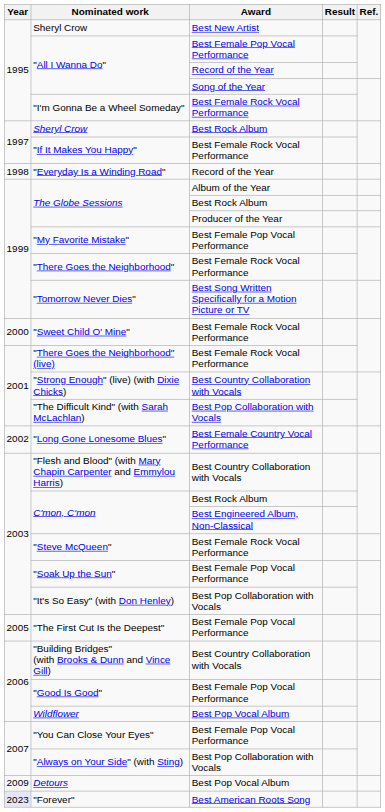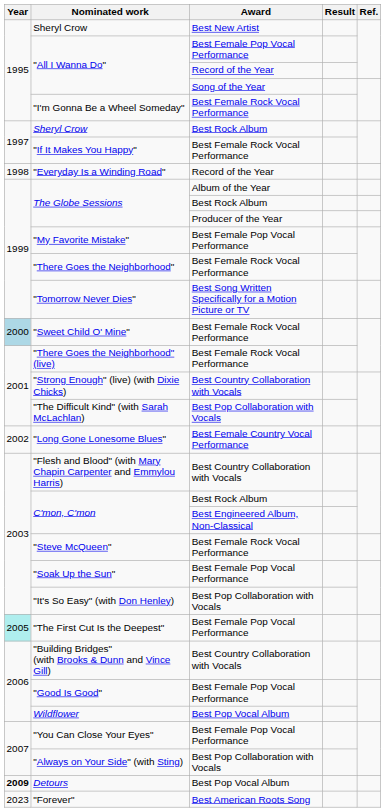(18, 332) no background -> (18, 332) lightblue background
(18, 627) no background -> (18, 627) paleturquoise background
(18, 783) normal -> (18, 783) bold
(18, 799) lavender background -> (18, 799) no background
